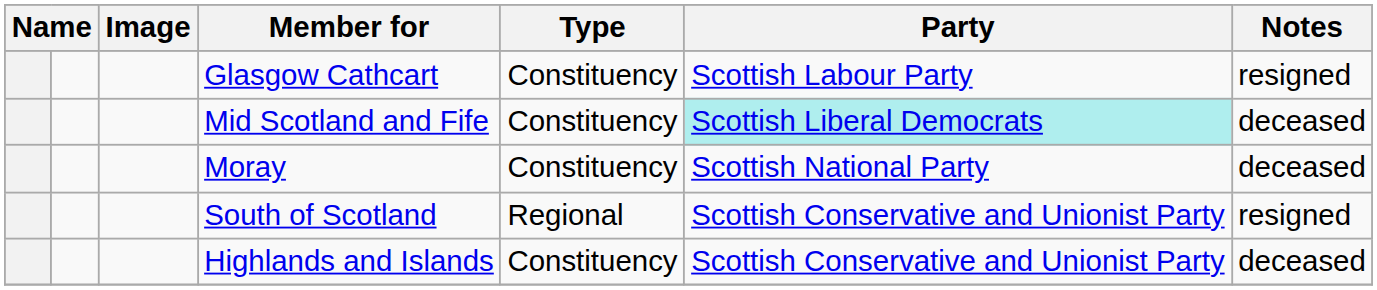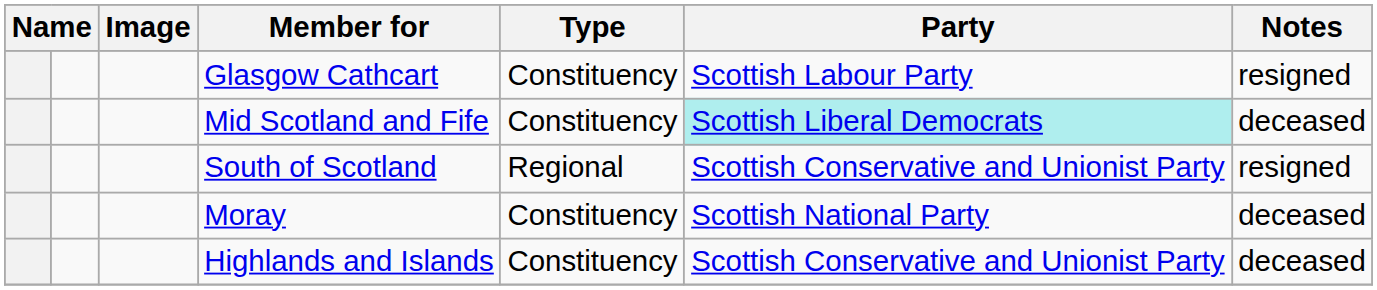rows swapped: (320, 214) <-> (245, 167)
